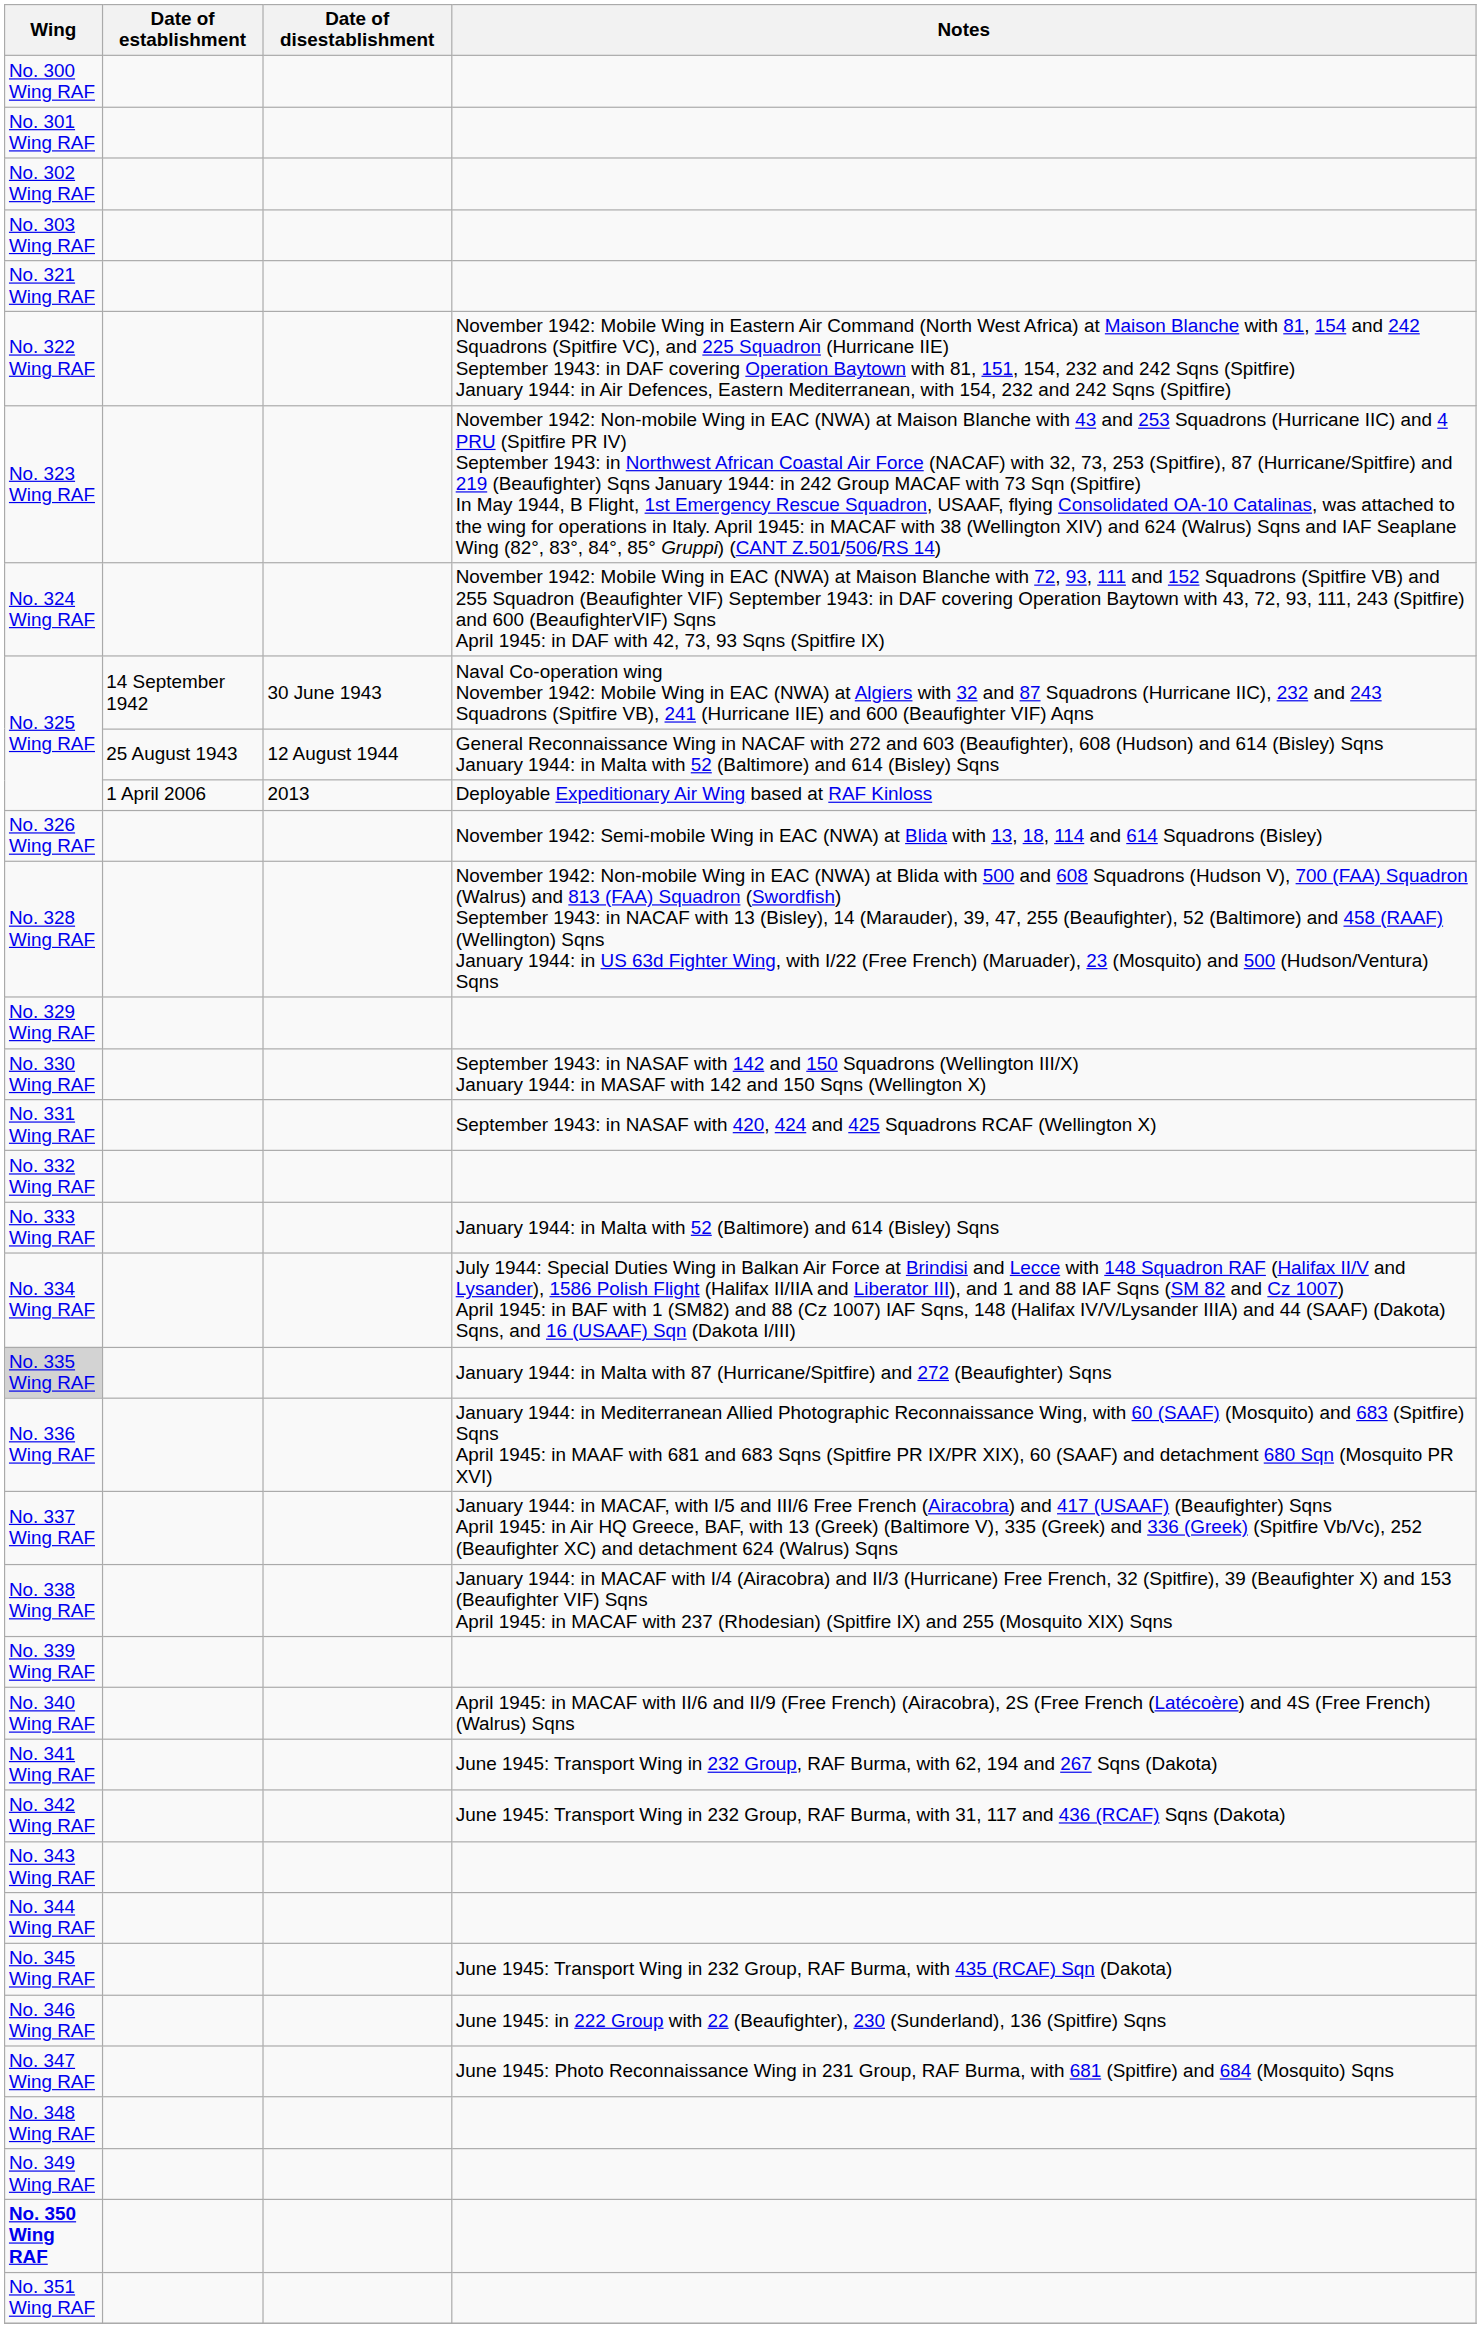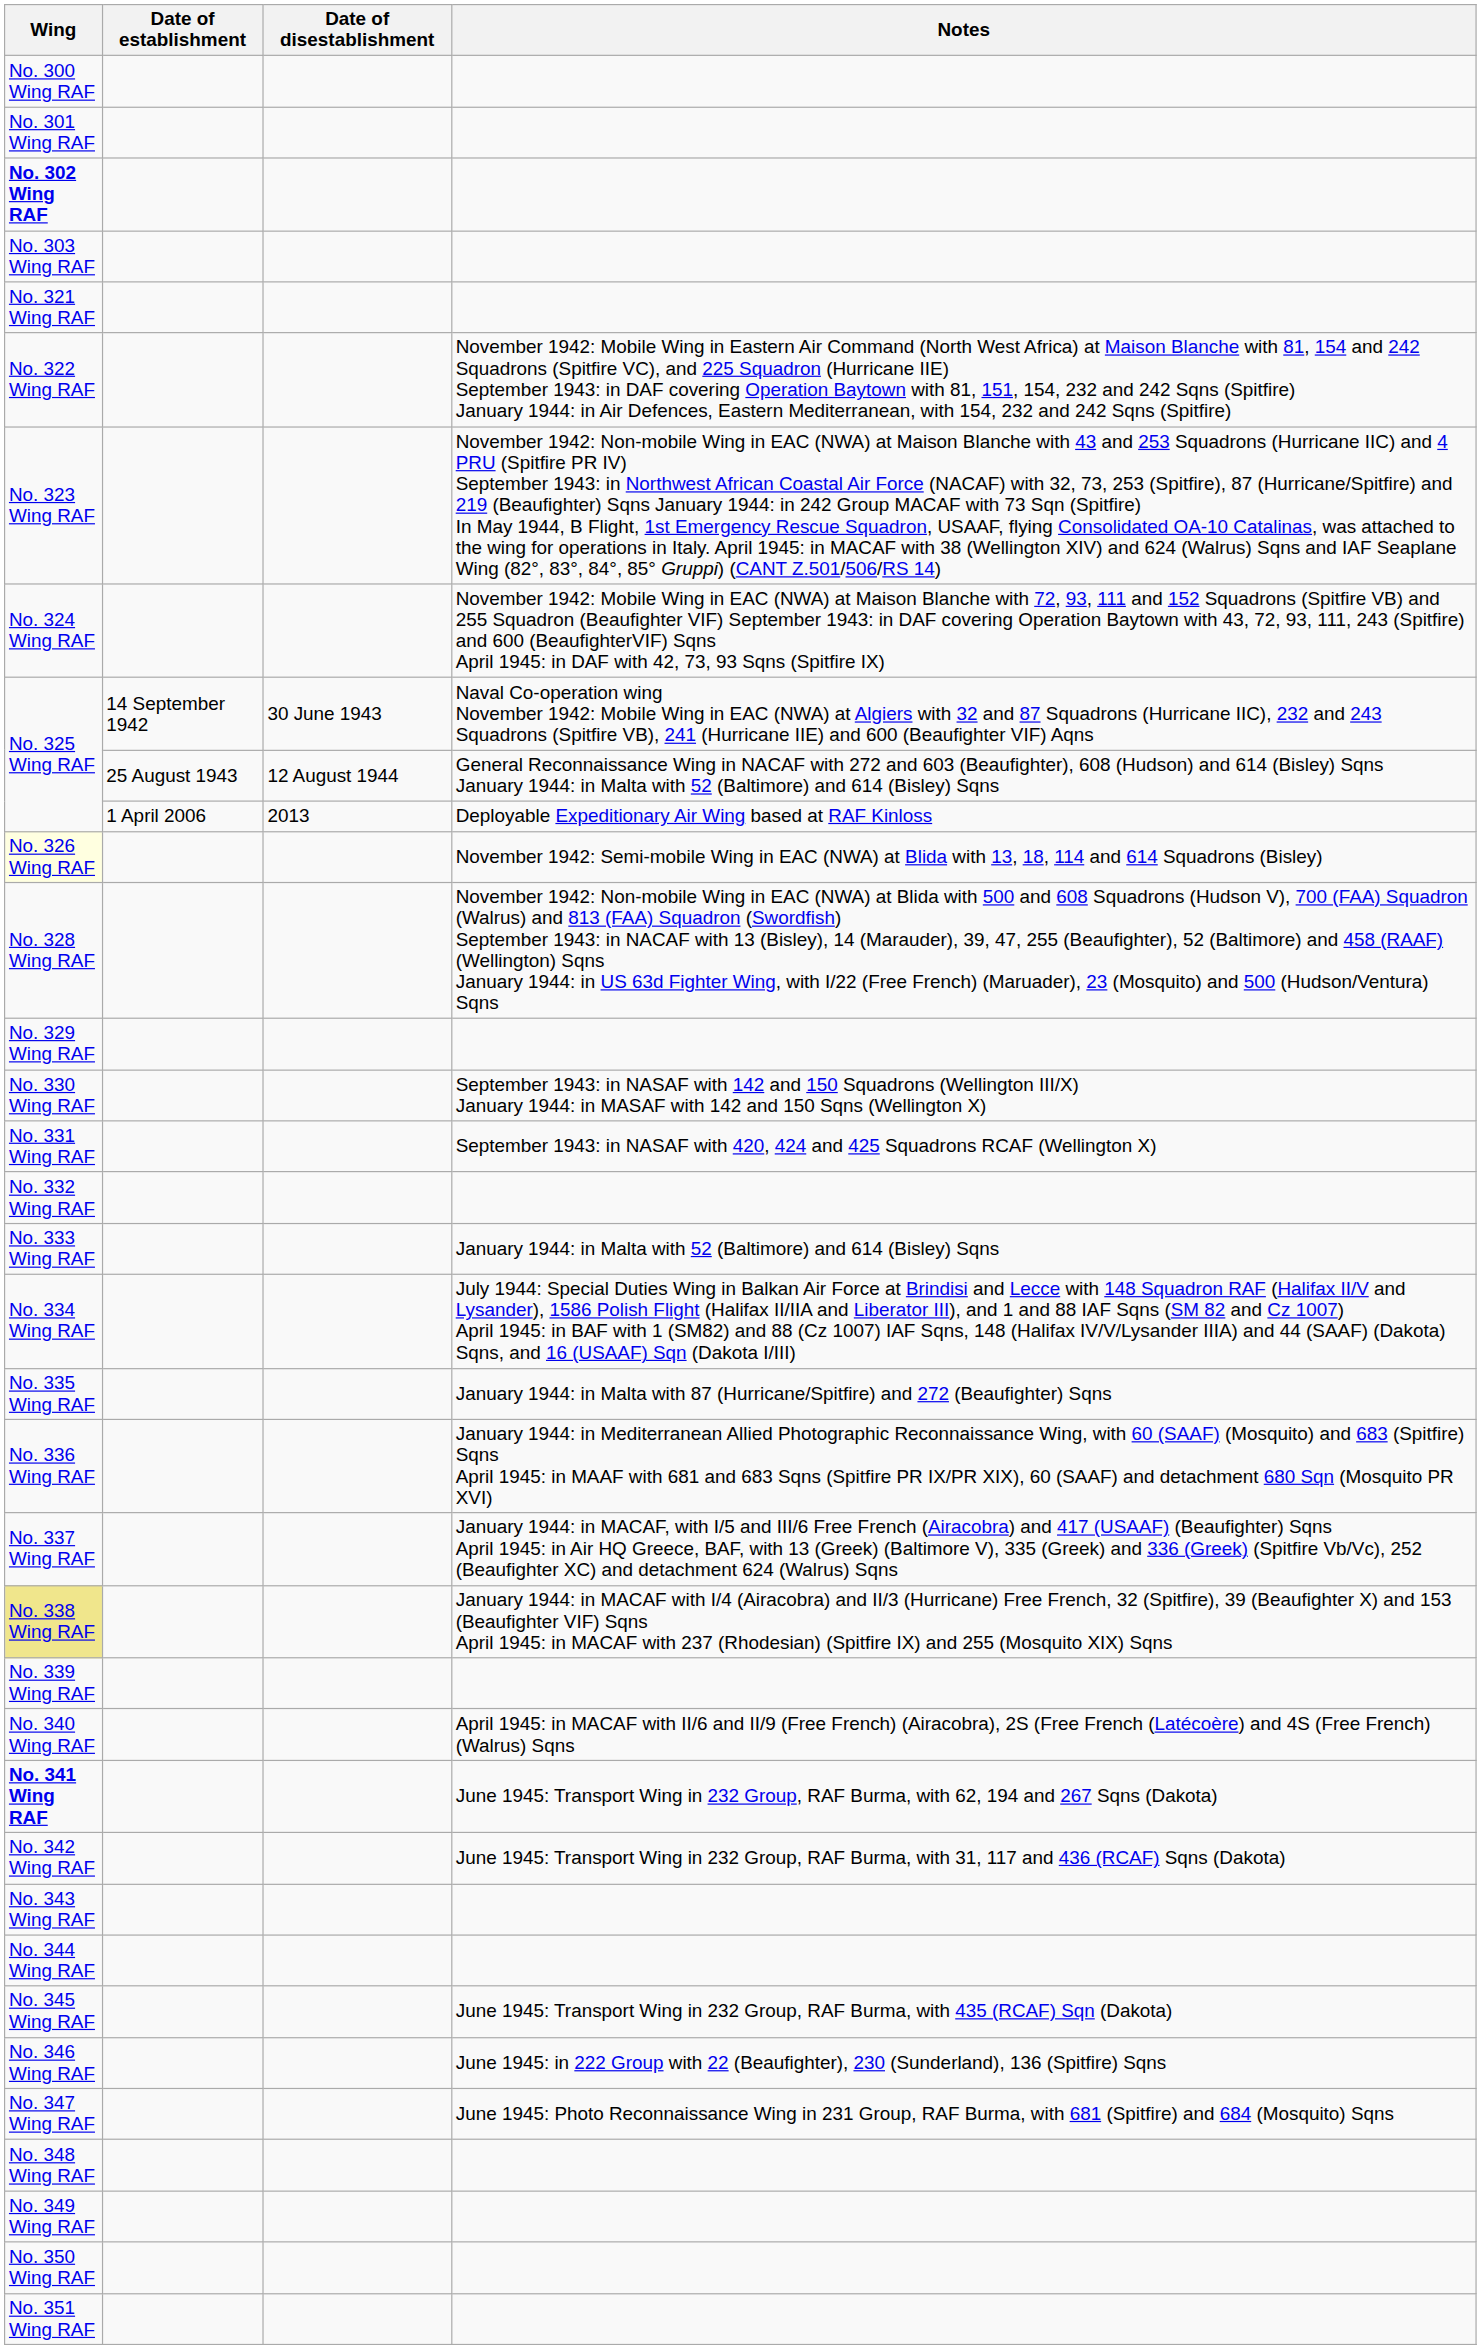(52, 183) normal -> (43, 194) bold
(52, 835) no background -> (52, 856) lightyellow background
(52, 1372) lightgrey background -> (52, 1393) no background
(52, 1600) no background -> (52, 1621) khaki background
(52, 1764) normal -> (43, 1796) bold
(43, 2235) bold -> (52, 2267) normal
